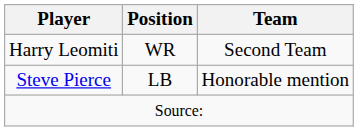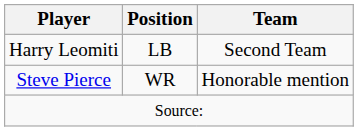(160, 49) WR -> (160, 49) LB
(160, 79) LB -> (160, 79) WR
